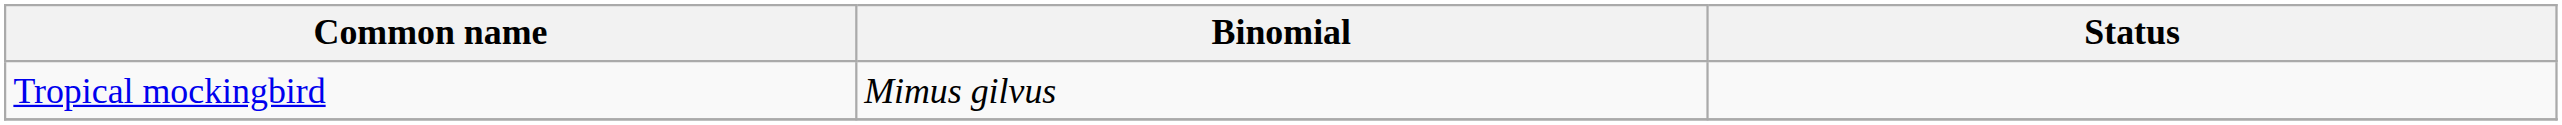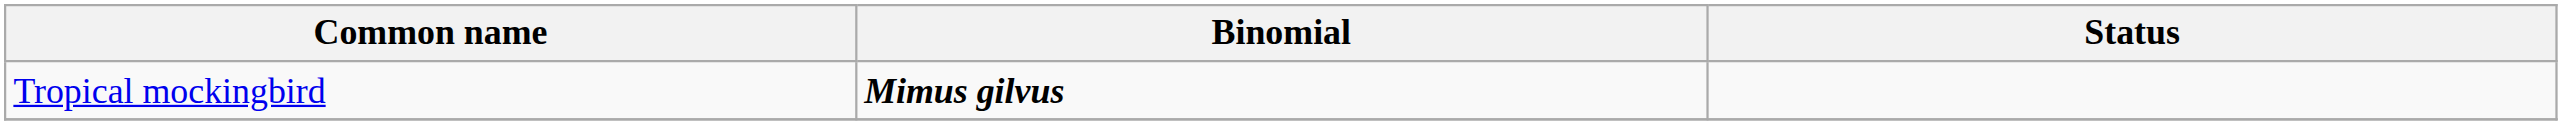(960, 89) normal -> (964, 89) bold
